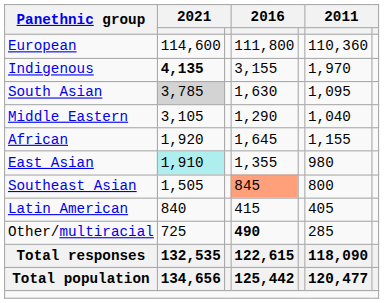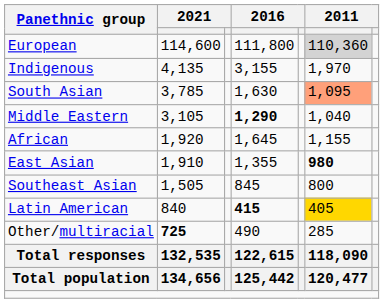(338, 46) no background -> (338, 46) lightgrey background
(182, 70) bold -> (182, 70) normal
(182, 93) lightgrey background -> (182, 93) no background
(329, 93) no background -> (329, 93) lightsalmon background
(256, 116) normal -> (256, 116) bold
(182, 163) paleturquoise background -> (182, 163) no background
(321, 163) normal -> (321, 163) bold
(247, 186) lightsalmon background -> (247, 186) no background
(247, 209) normal -> (247, 209) bold
(321, 209) no background -> (321, 209) gold background
(174, 233) normal -> (174, 233) bold
(247, 233) bold -> (247, 233) normal
